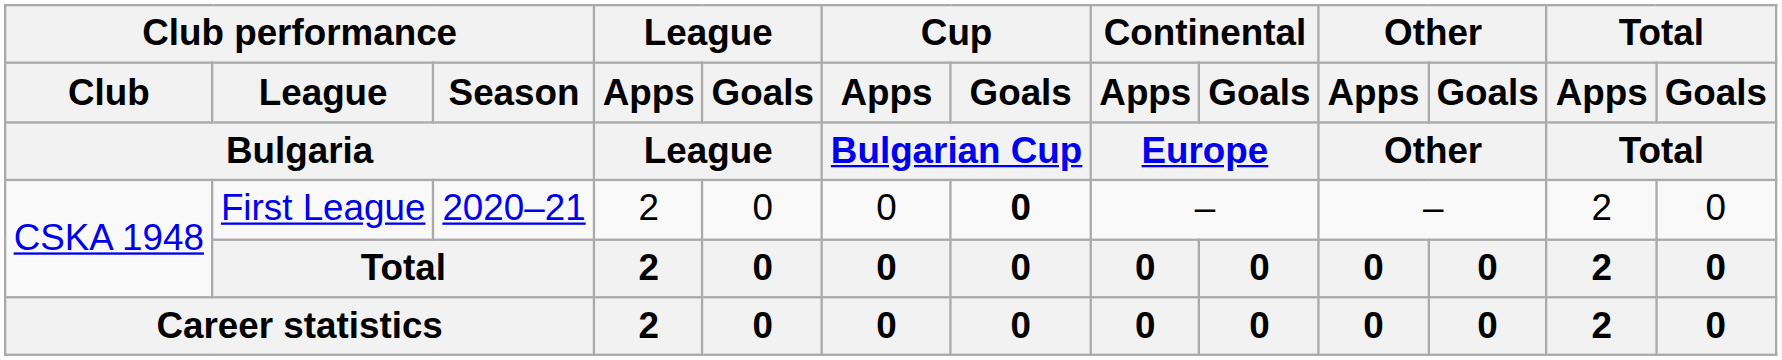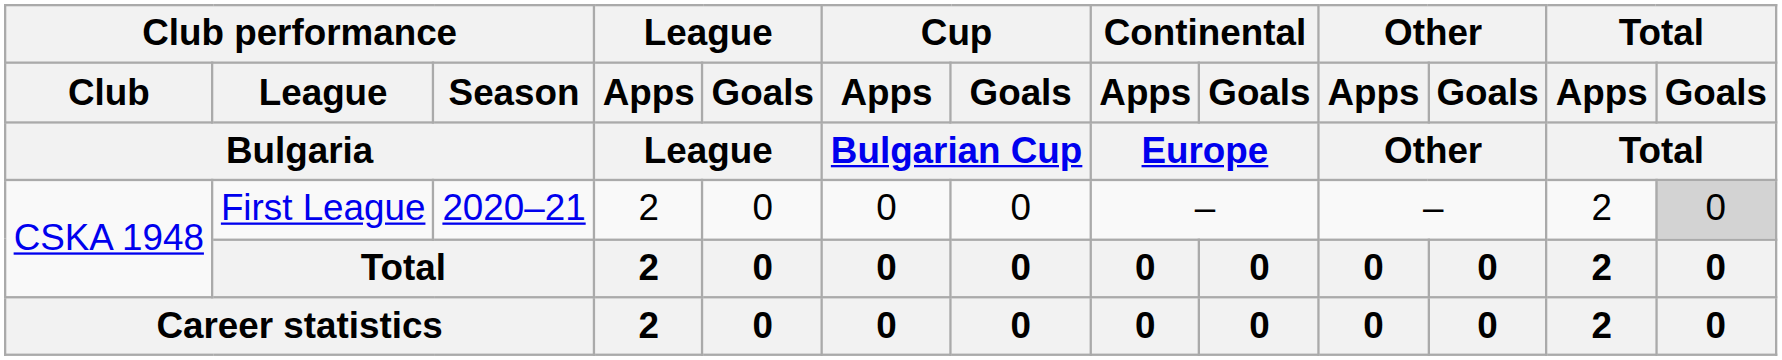(1021, 208) bold -> (1021, 208) normal
(1716, 208) no background -> (1716, 208) lightgrey background
